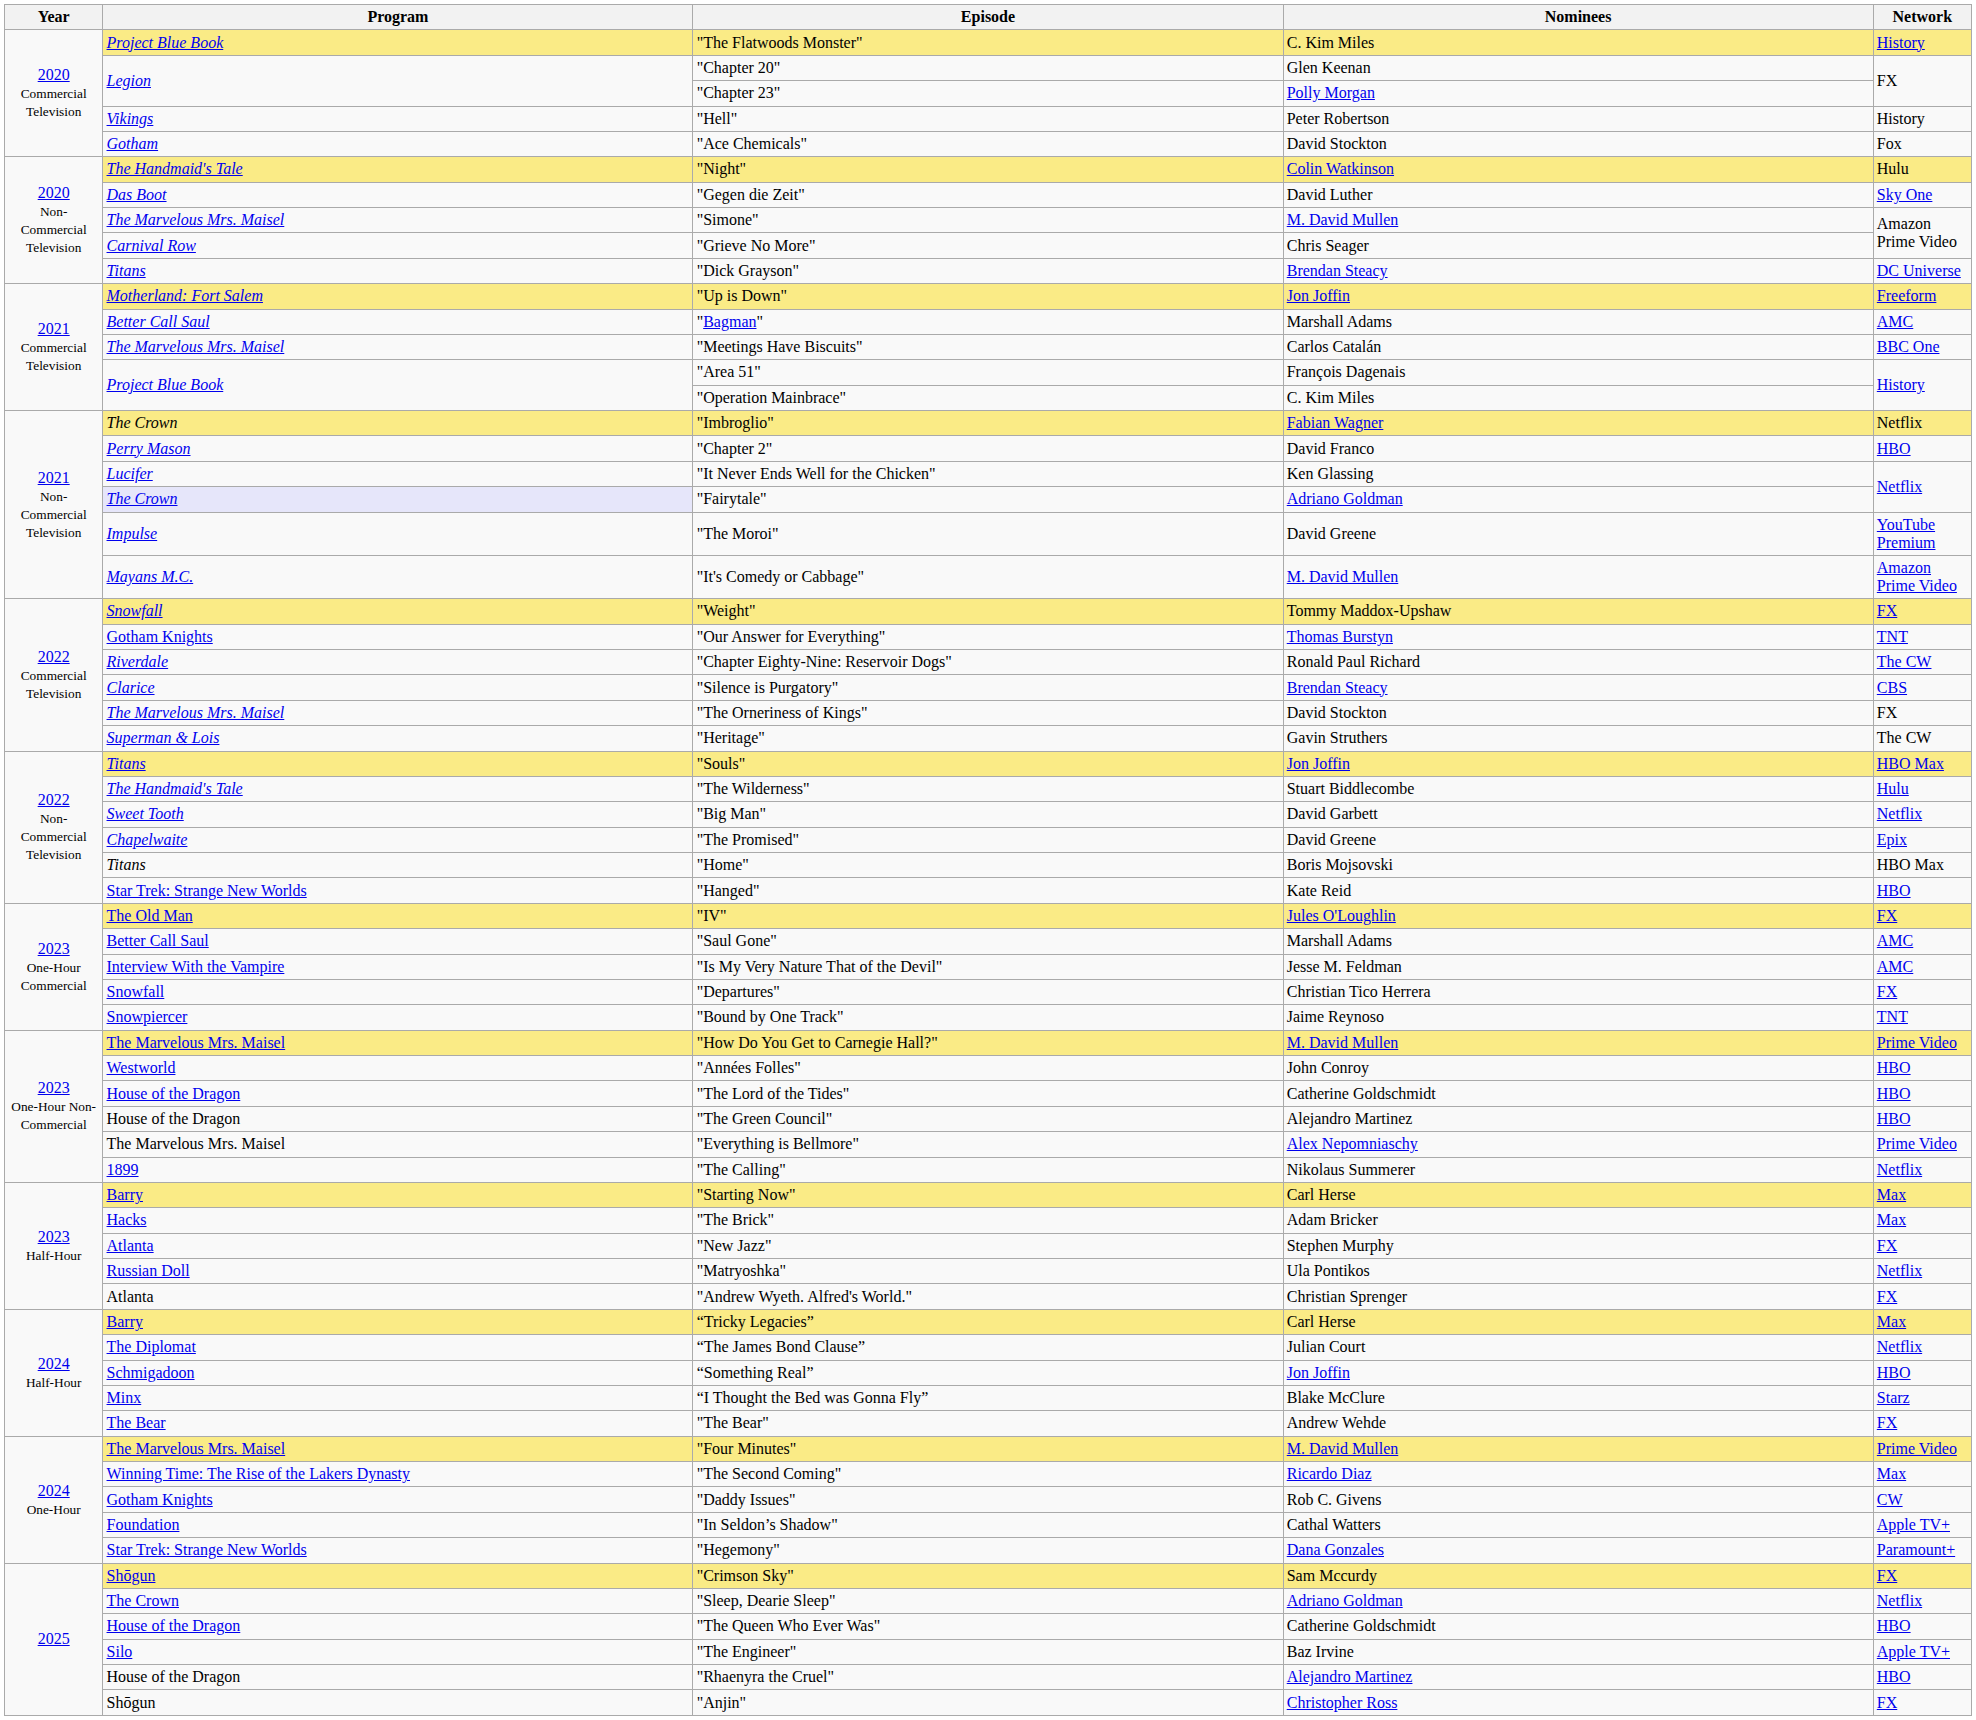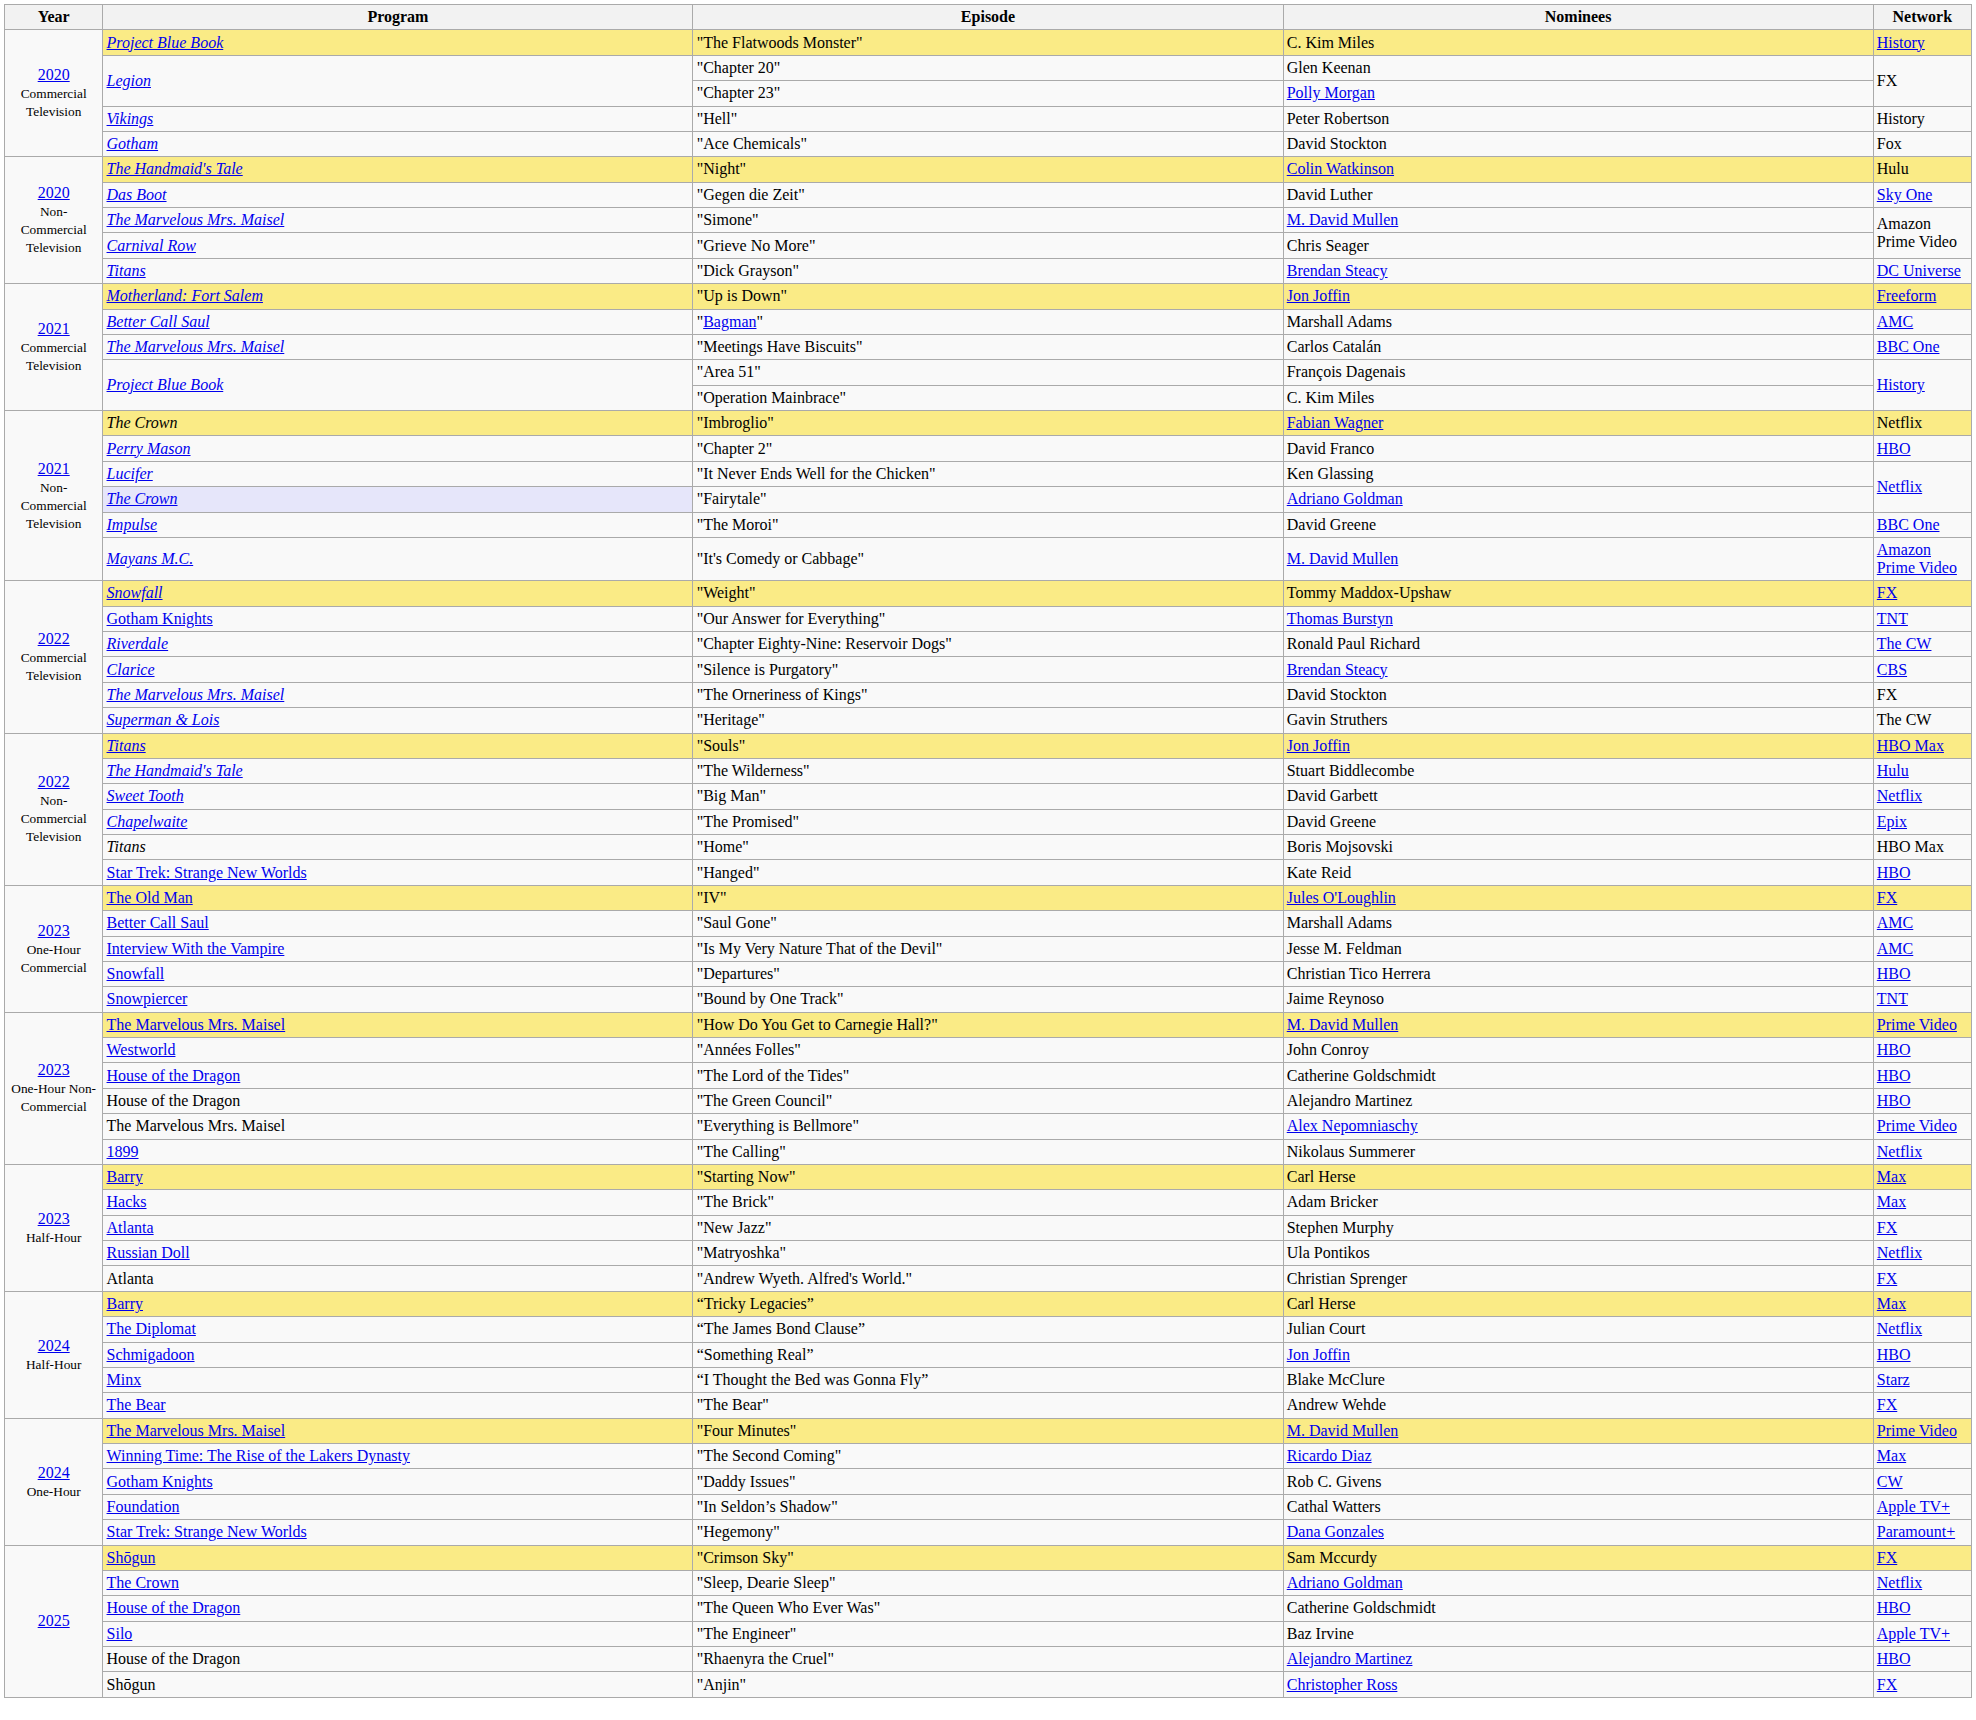(1906, 533) YouTube Premium -> (1908, 524) BBC One
(1887, 992) FX -> (1894, 974) HBO
